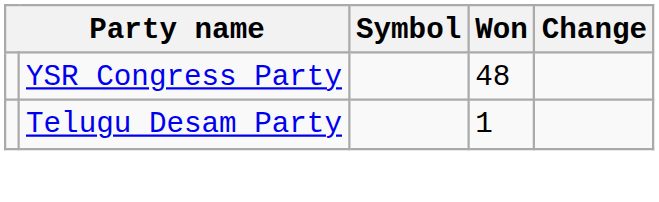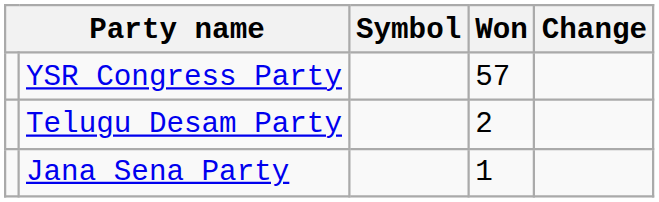(493, 77) 48 -> (493, 77) 57
(484, 124) 1 -> (484, 124) 2
+ row: (158, 172)
